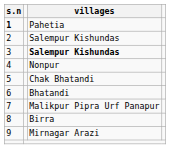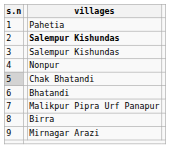(9, 25) bold -> (9, 25) normal
(74, 38) normal -> (74, 38) bold
(74, 52) bold -> (74, 52) normal
(9, 79) no background -> (9, 79) lightgrey background
